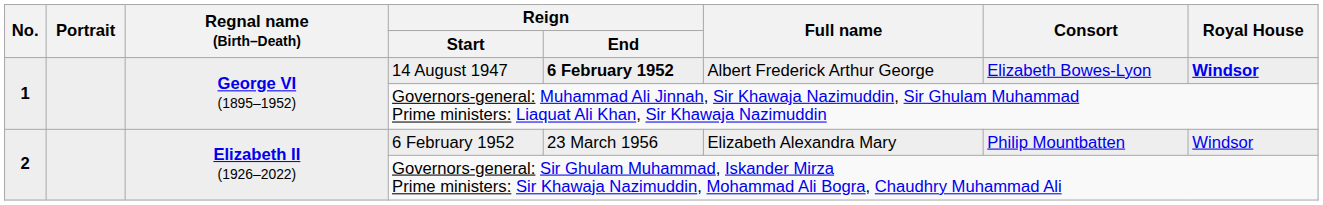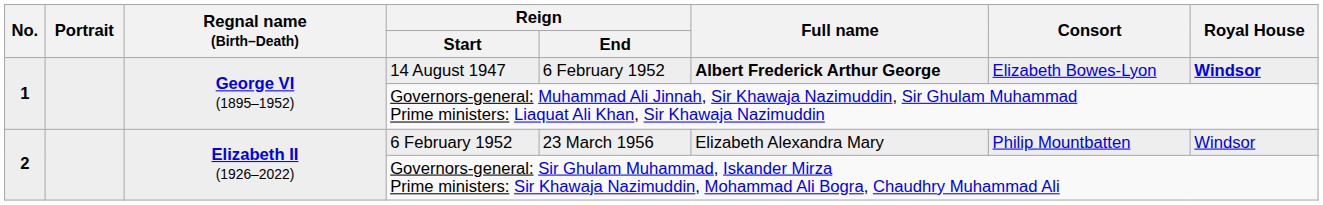(610, 70) bold -> (604, 70) normal
(821, 70) normal -> (818, 70) bold
